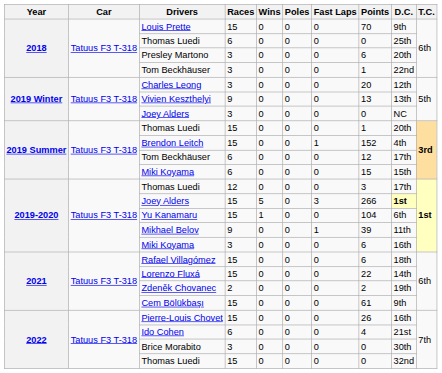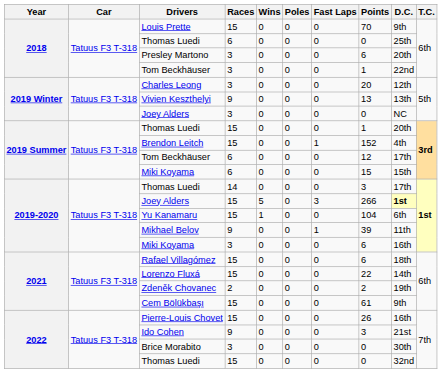(232, 187) 12 -> (232, 187) 14
(230, 332) 6 -> (230, 332) 9
(364, 332) 4 -> (364, 332) 3
